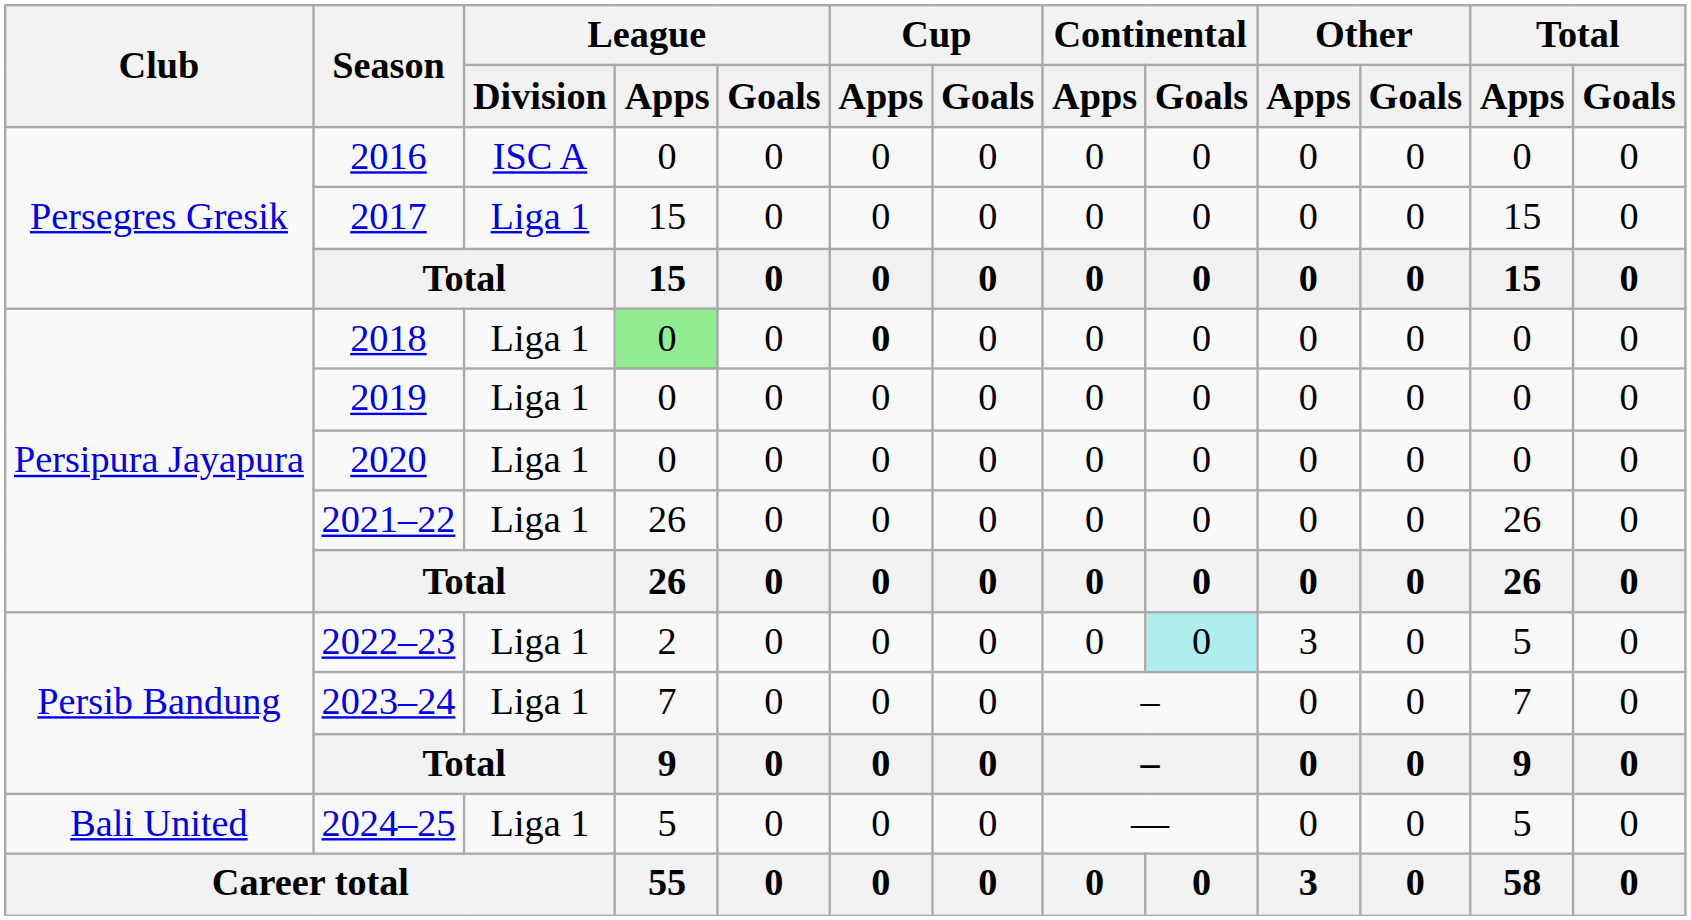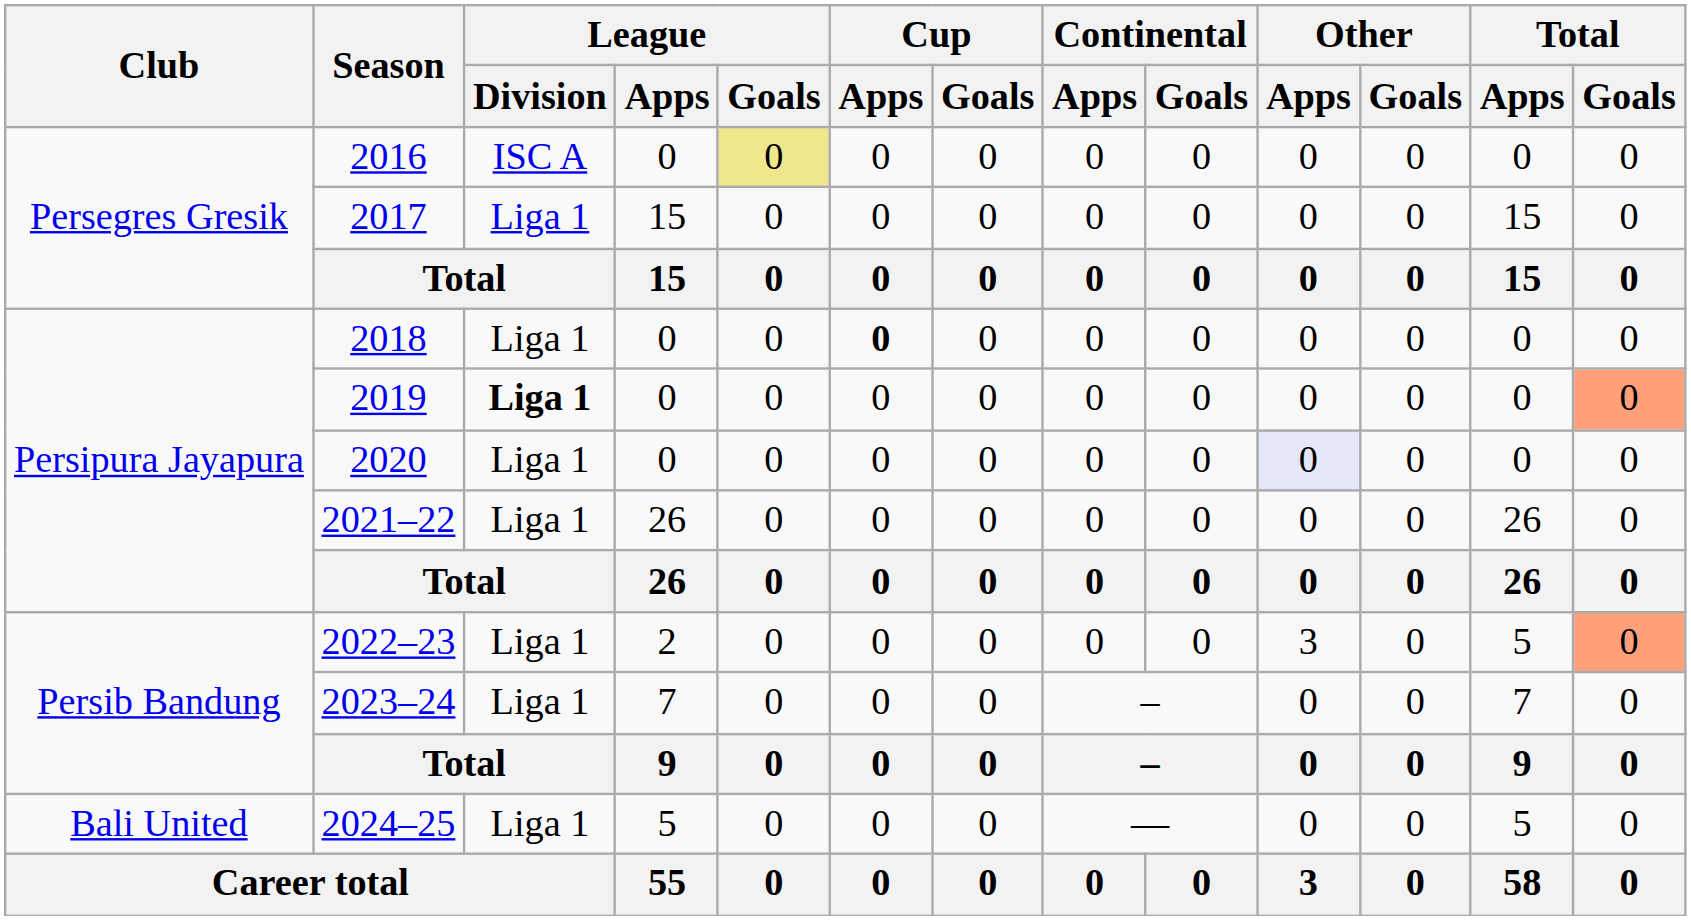(774, 156) no background -> (774, 156) khaki background
(667, 338) lightgreen background -> (667, 338) no background
(540, 398) normal -> (540, 398) bold
(1629, 398) no background -> (1629, 398) lightsalmon background
(1308, 459) no background -> (1308, 459) lavender background
(1202, 641) paleturquoise background -> (1202, 641) no background
(1629, 641) no background -> (1629, 641) lightsalmon background
